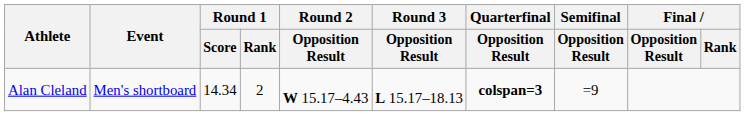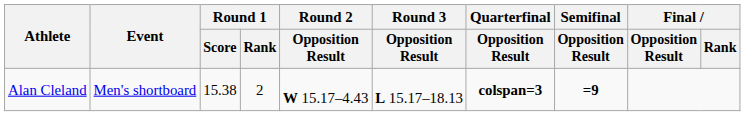(220, 89) 14.34 -> (220, 89) 15.38
(591, 89) normal -> (591, 89) bold
